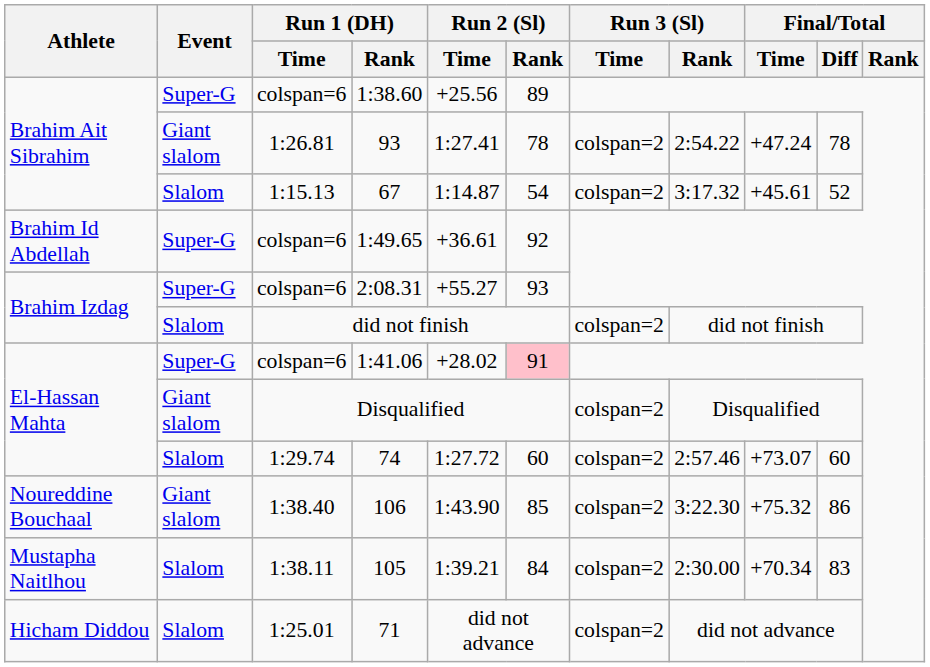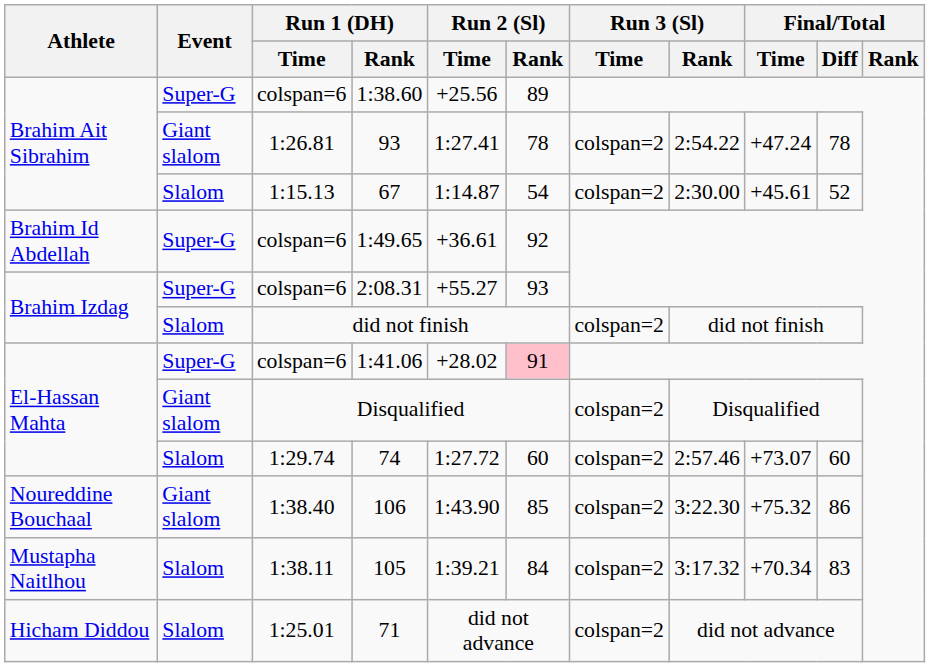(707, 191) 3:17.32 -> (707, 191) 2:30.00
(707, 568) 2:30.00 -> (707, 568) 3:17.32
